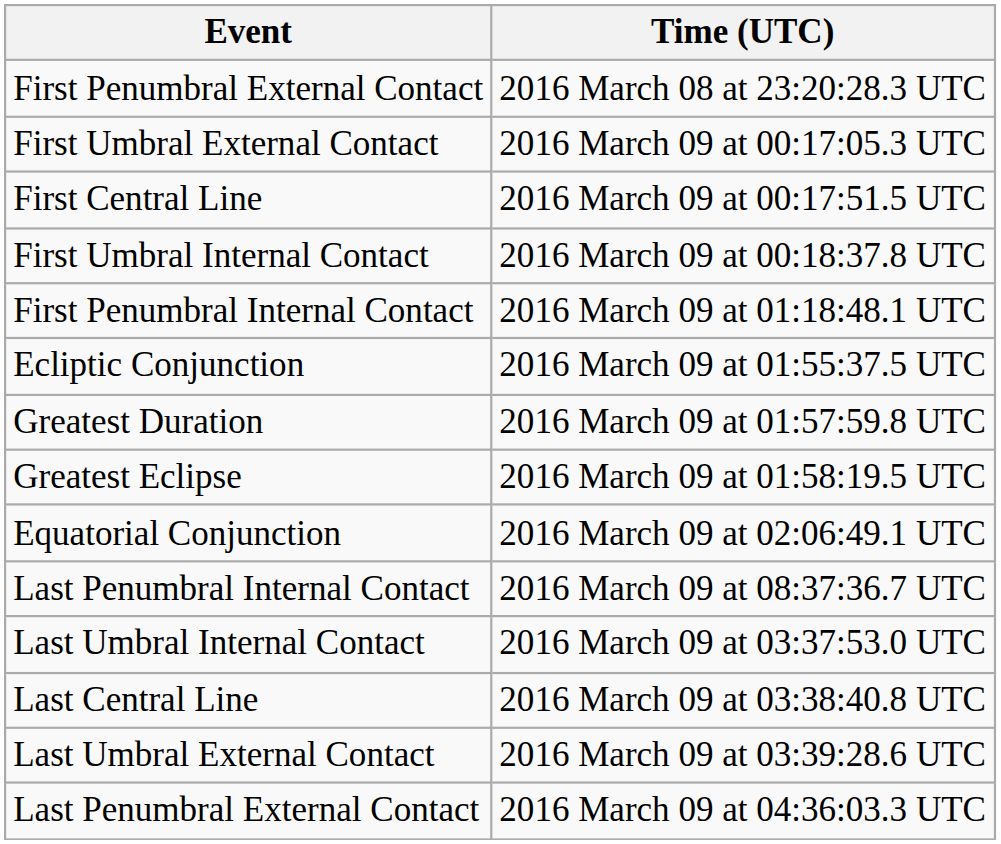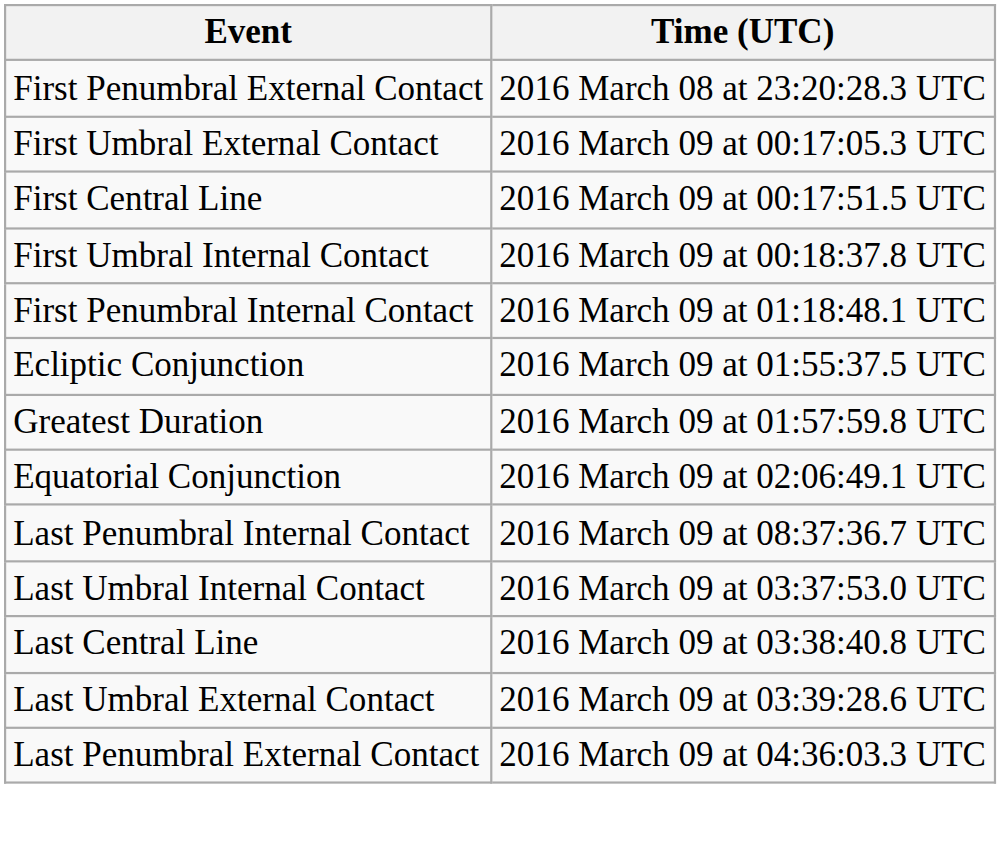- row: (127, 476)
